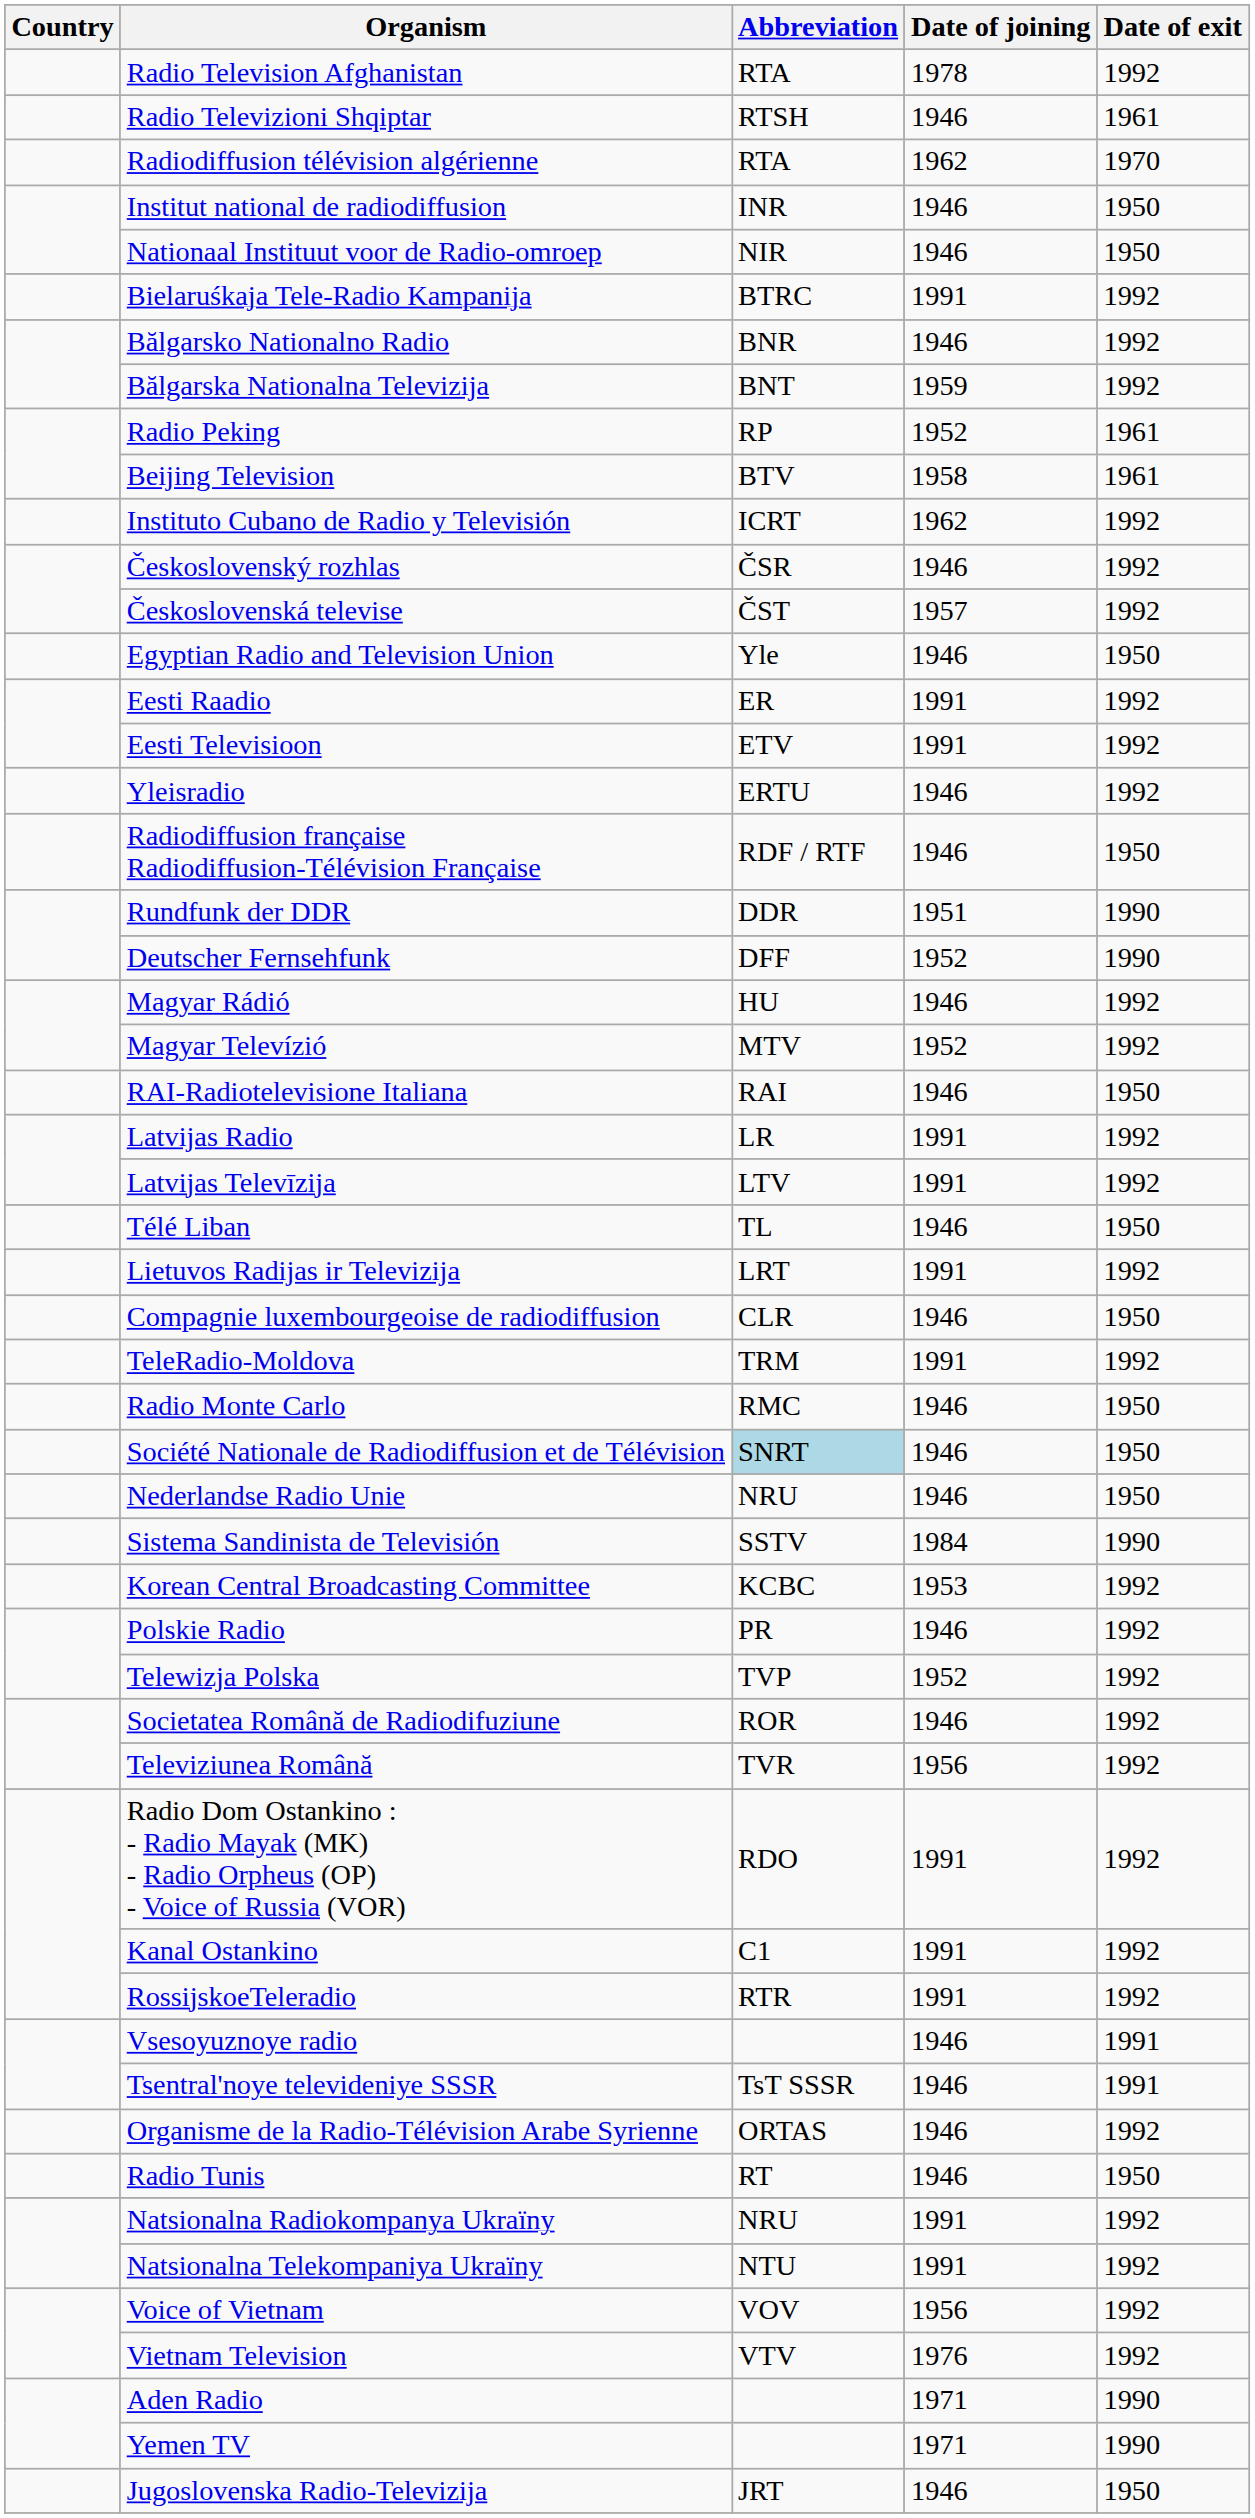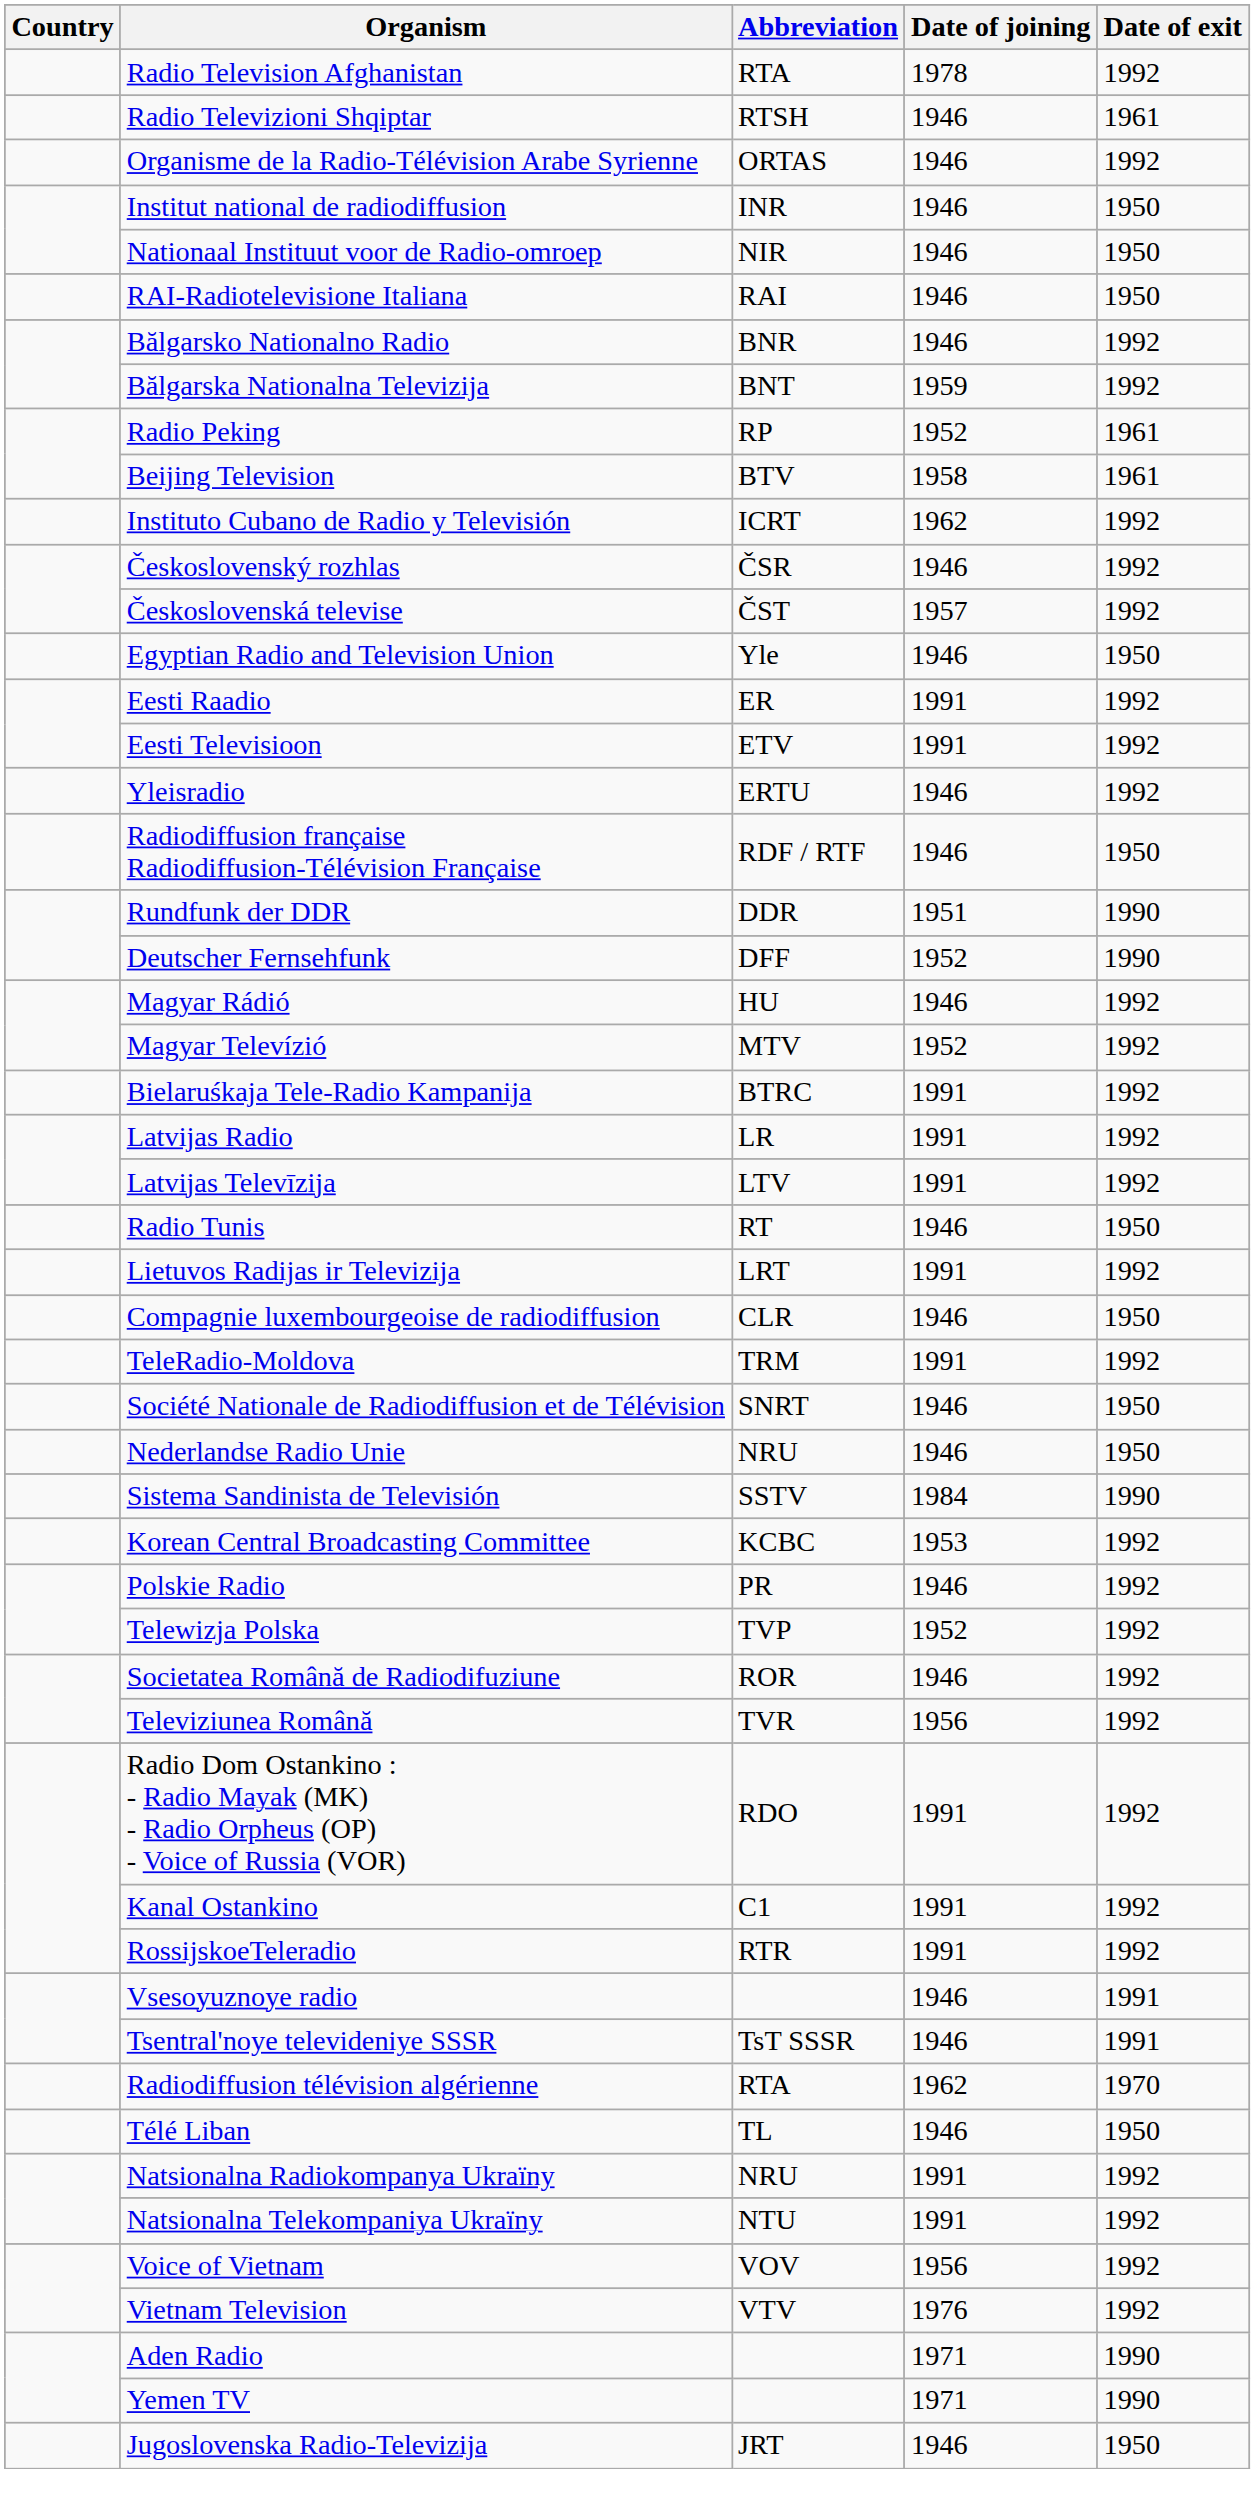rows swapped: (333, 161) <-> (412, 2130)
rows swapped: (329, 296) <-> (297, 1091)
rows swapped: (188, 1226) <-> (196, 2175)
- row: (236, 1406)
(773, 1451) lightblue background -> (773, 1406) no background
